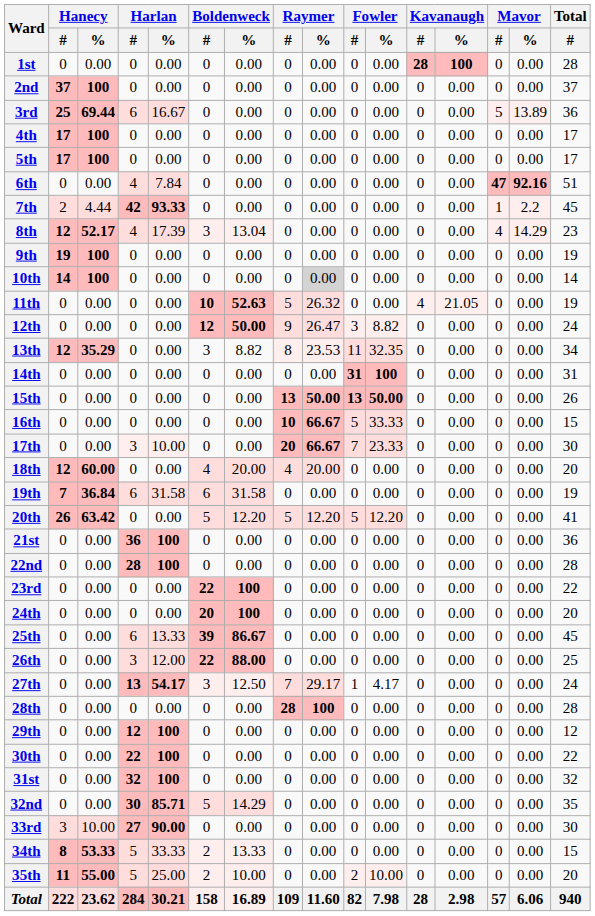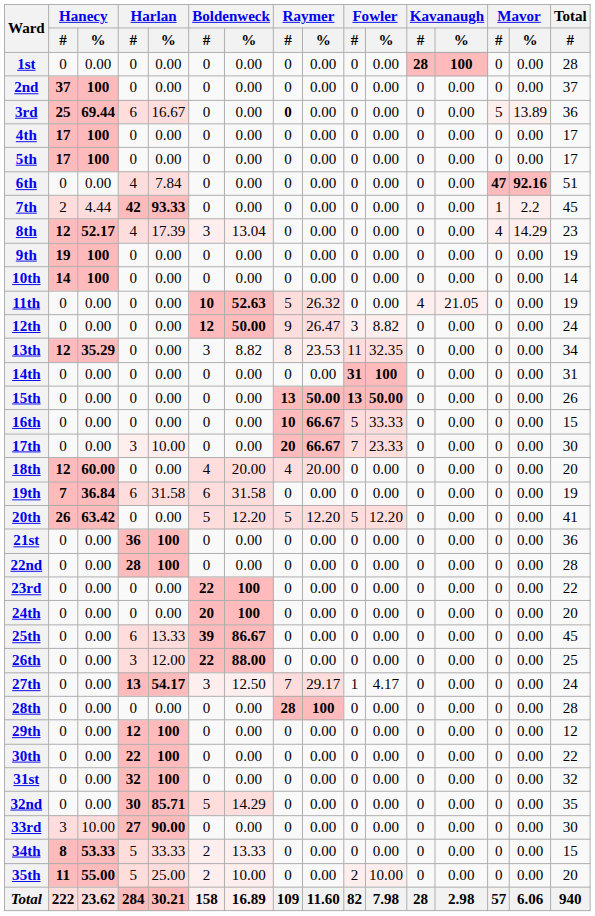(288, 111) normal -> (288, 111) bold
(323, 278) lightgrey background -> (323, 278) no background
